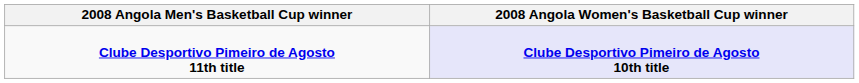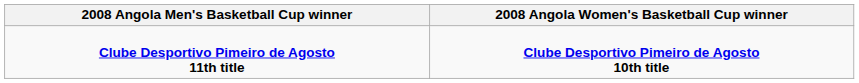(641, 59) lavender background -> (641, 59) no background
